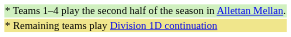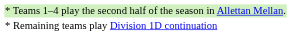(111, 25) khaki background -> (111, 25) no background
